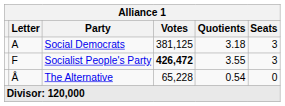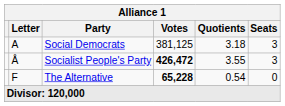(15, 61) F -> (15, 61) Å
(15, 77) Å -> (15, 77) F
(177, 77) normal -> (177, 77) bold
